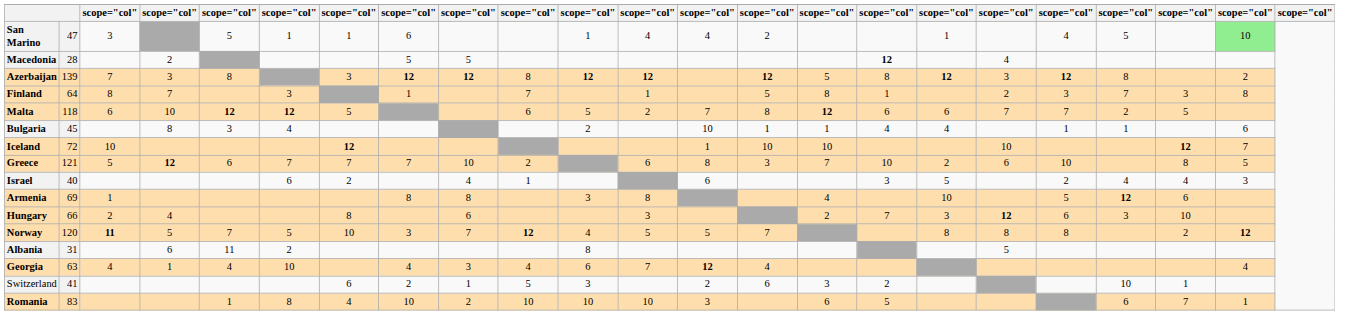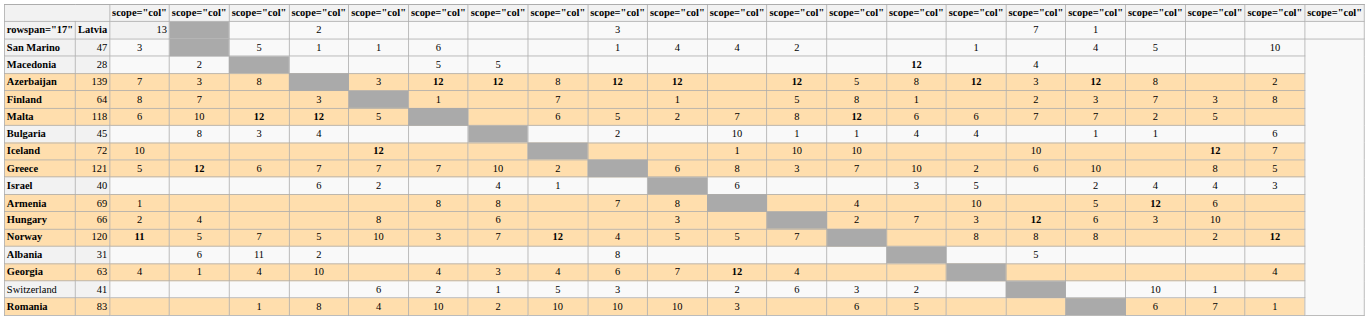+ row: (40, 30)
(1245, 36) lightgreen background -> (1275, 47) no background
(588, 197) 3 -> (618, 202) 7
